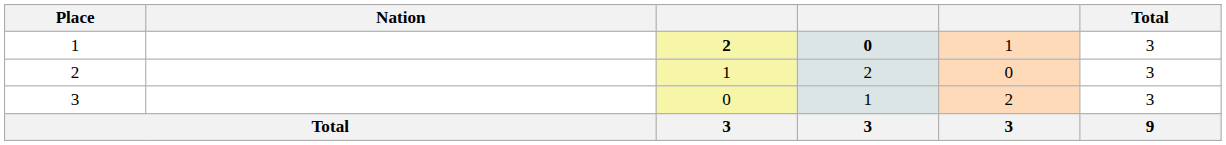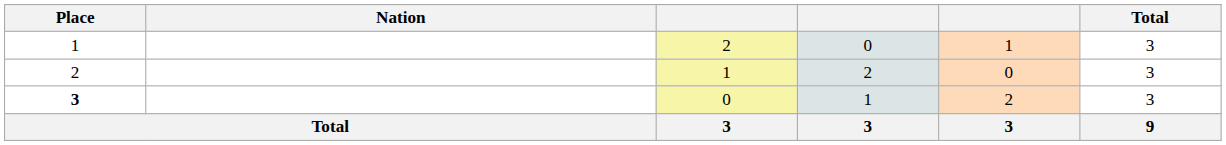(727, 45) bold -> (727, 45) normal
(868, 45) bold -> (868, 45) normal
(75, 99) normal -> (75, 99) bold
